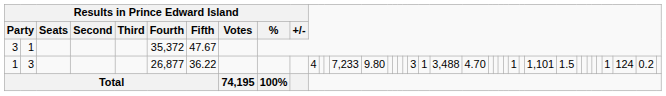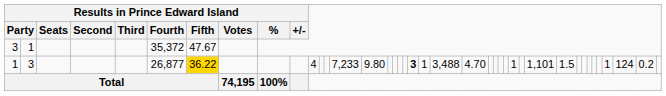(203, 64) no background -> (203, 64) gold background
(413, 64) normal -> (413, 64) bold
